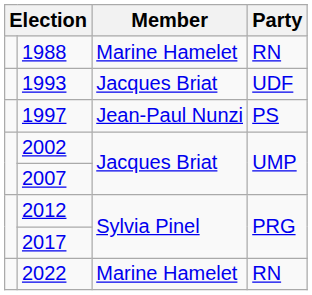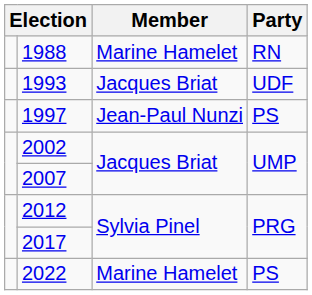(267, 274) RN -> (266, 274) PS
